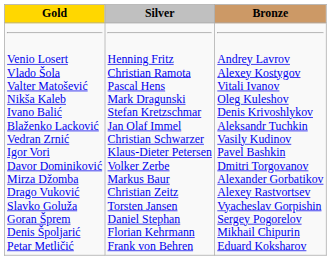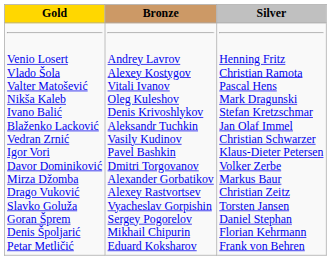columns swapped: (160, 13) <-> (270, 13)
